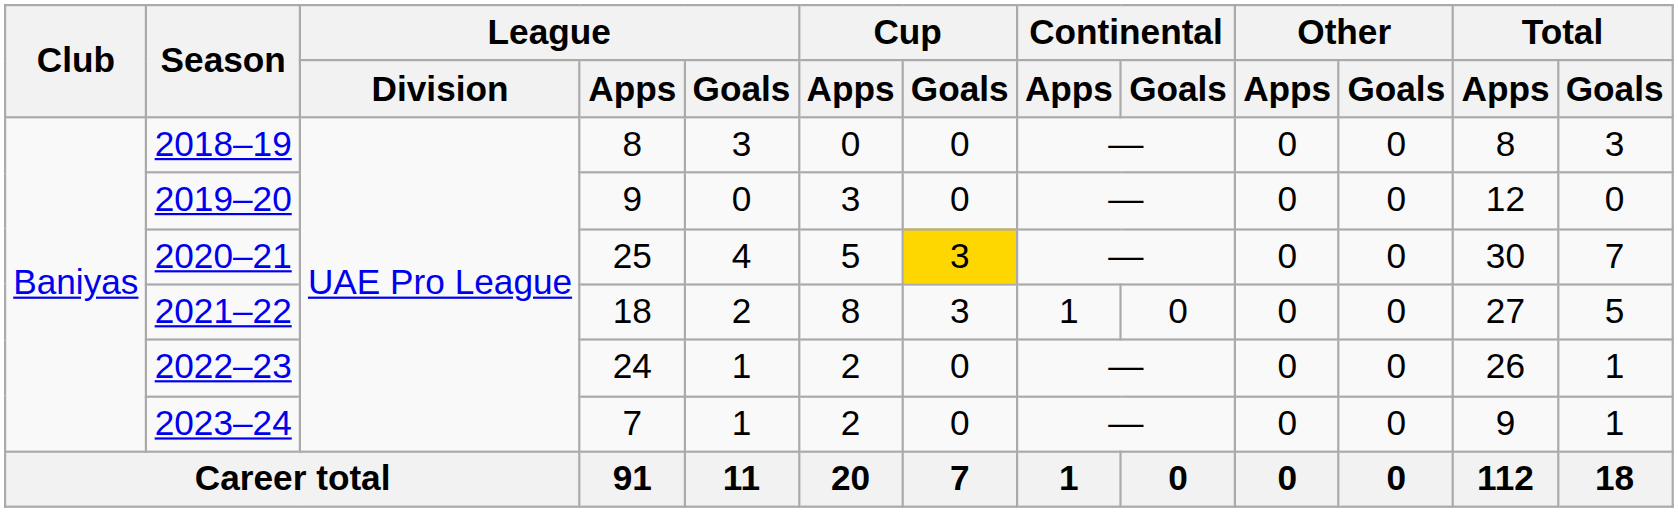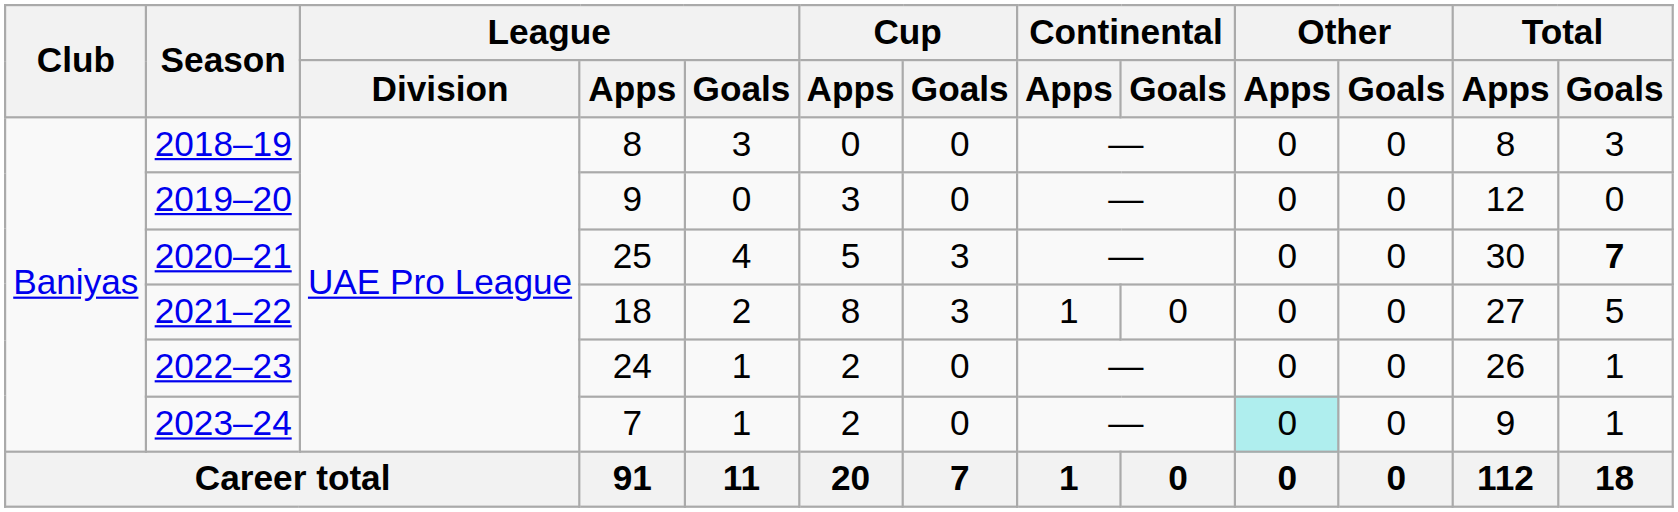(960, 255) gold background -> (960, 255) no background
(1615, 255) normal -> (1615, 255) bold
(1287, 423) no background -> (1287, 423) paleturquoise background
